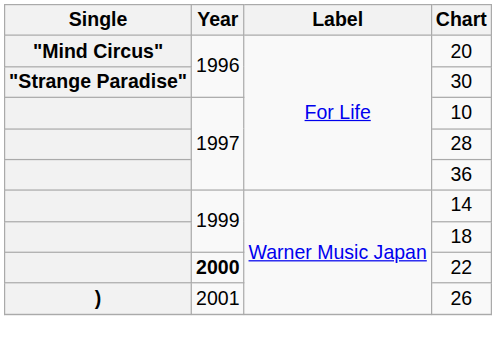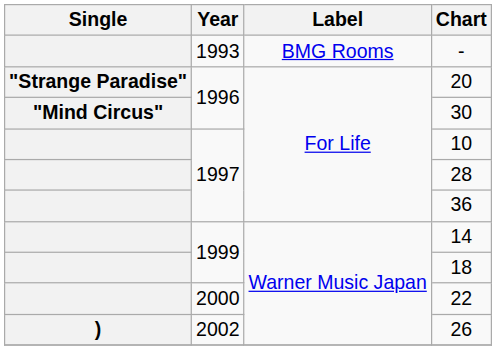+ row: (461, 50)
(98, 50) "Mind Circus" -> (98, 81) "Strange Paradise"
(98, 81) "Strange Paradise" -> (98, 112) "Mind Circus"
(218, 267) bold -> (218, 298) normal
(218, 298) 2001 -> (218, 329) 2002
